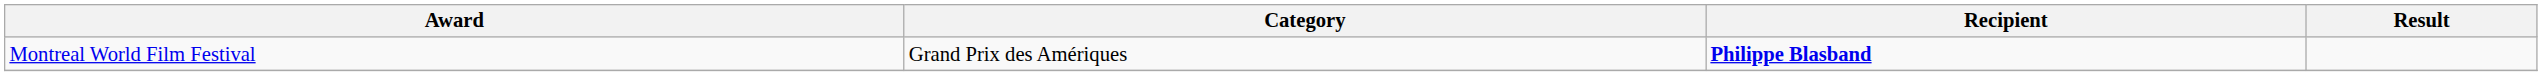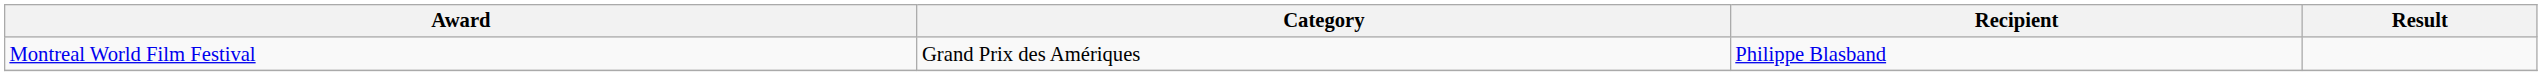(1791, 53) bold -> (1811, 53) normal
